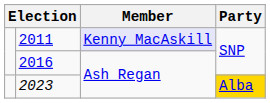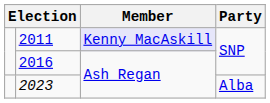(236, 86) gold background -> (236, 86) no background
